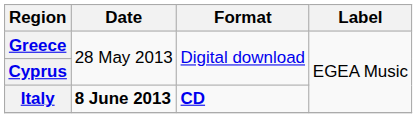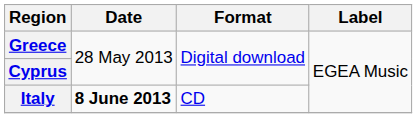(193, 98) bold -> (193, 98) normal
